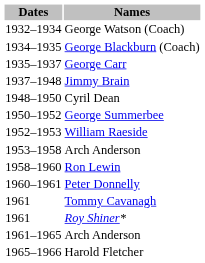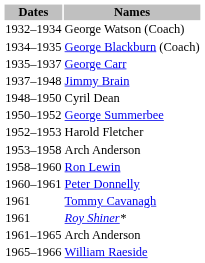(106, 132) William Raeside -> (104, 132) Harold Fletcher
(104, 252) Harold Fletcher -> (106, 252) William Raeside
